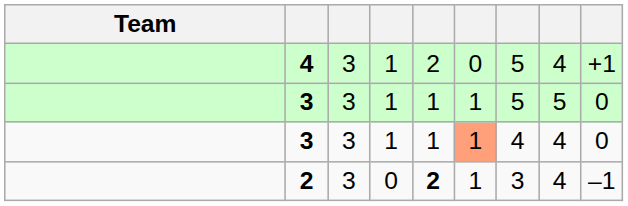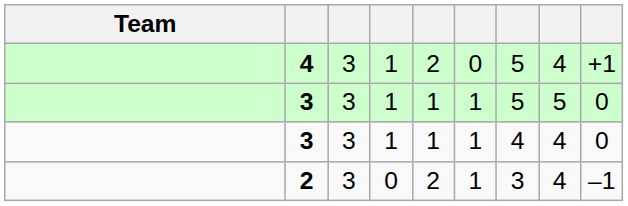(475, 141) lightsalmon background -> (475, 141) no background
(433, 180) bold -> (433, 180) normal
